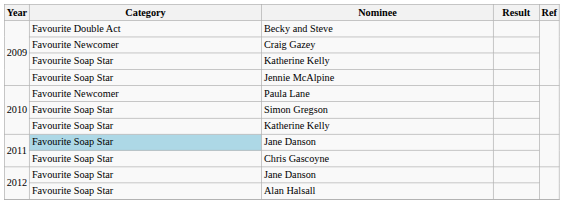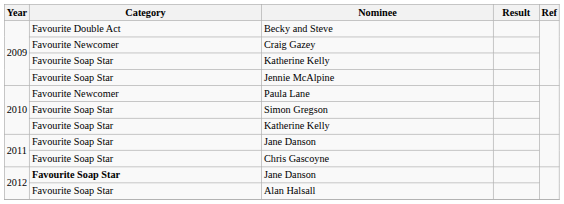(73, 142) lightblue background -> (73, 142) no background
(73, 175) normal -> (76, 175) bold
